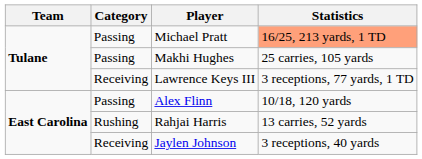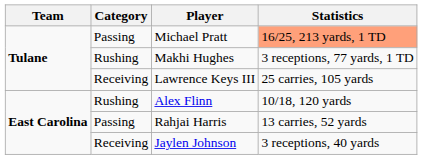(114, 58) Passing -> (116, 58) Rushing
(317, 58) 25 carries, 105 yards -> (338, 58) 3 receptions, 77 yards, 1 TD
(338, 79) 3 receptions, 77 yards, 1 TD -> (317, 79) 25 carries, 105 yards
(114, 100) Passing -> (116, 100) Rushing
(116, 122) Rushing -> (114, 122) Passing
